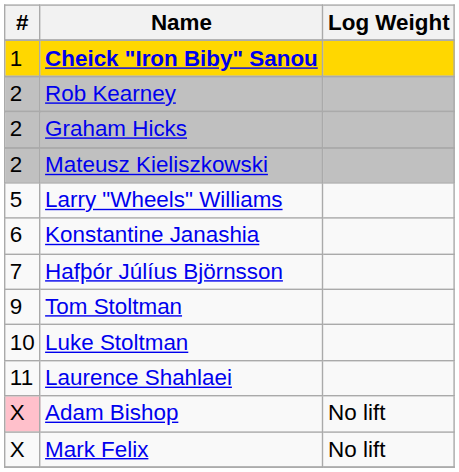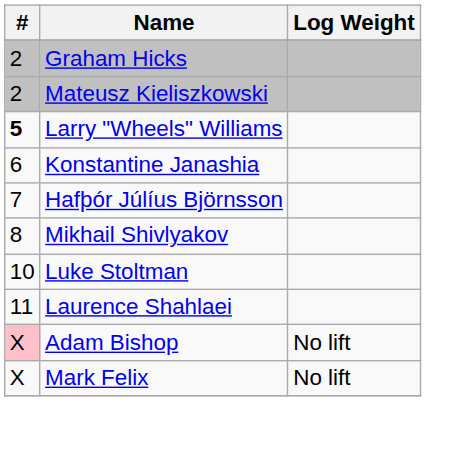- row: (181, 58)
- row: (110, 93)
(16, 200) normal -> (16, 129) bold
+ row: (137, 235)
- row: (114, 306)
